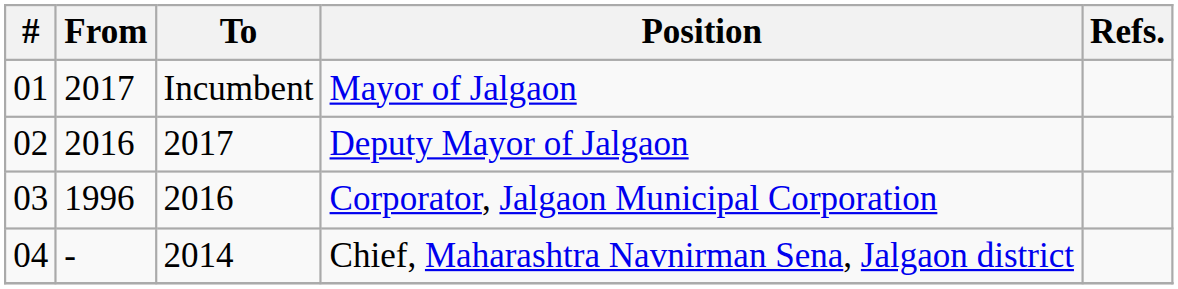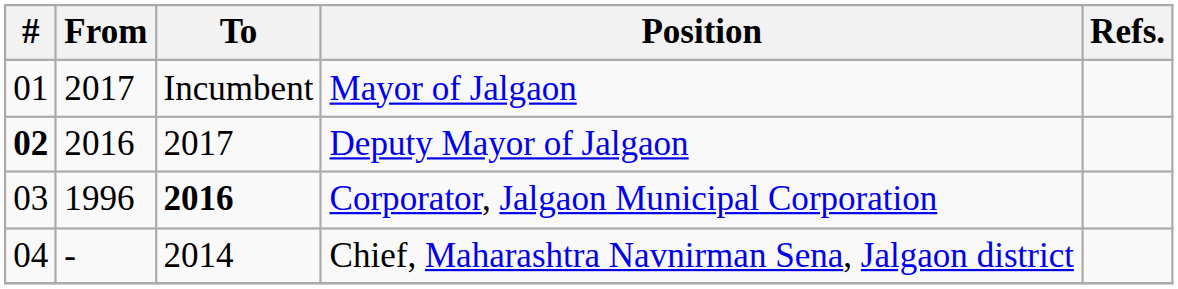(31, 143) normal -> (31, 143) bold
(199, 198) normal -> (199, 198) bold
